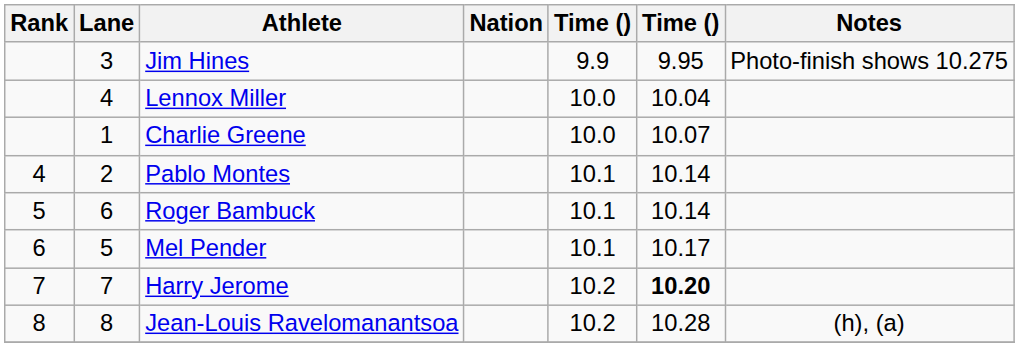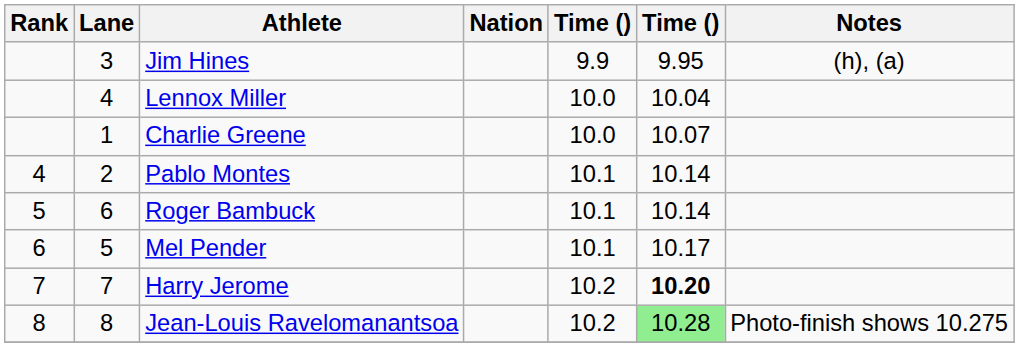(869, 60) Photo-finish shows 10.275 -> (869, 60) (h), (a)
(681, 323) no background -> (681, 323) lightgreen background
(869, 323) (h), (a) -> (869, 323) Photo-finish shows 10.275
